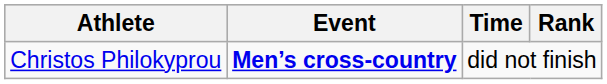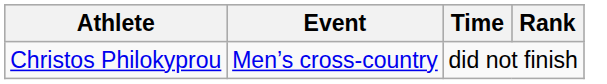(344, 60) bold -> (335, 60) normal
